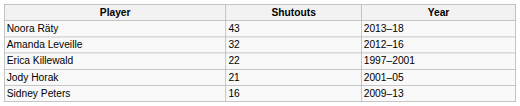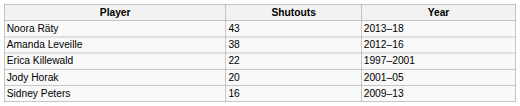(234, 45) 32 -> (234, 45) 38
(234, 77) 21 -> (234, 77) 20
